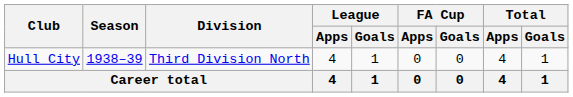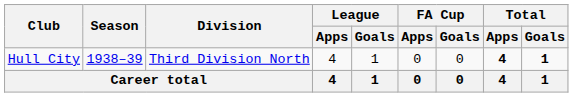(502, 59) normal -> (502, 59) bold
(545, 59) normal -> (545, 59) bold
